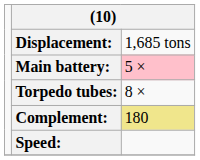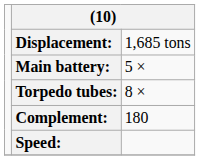(137, 67) pink background -> (137, 67) no background
(137, 117) khaki background -> (137, 117) no background
